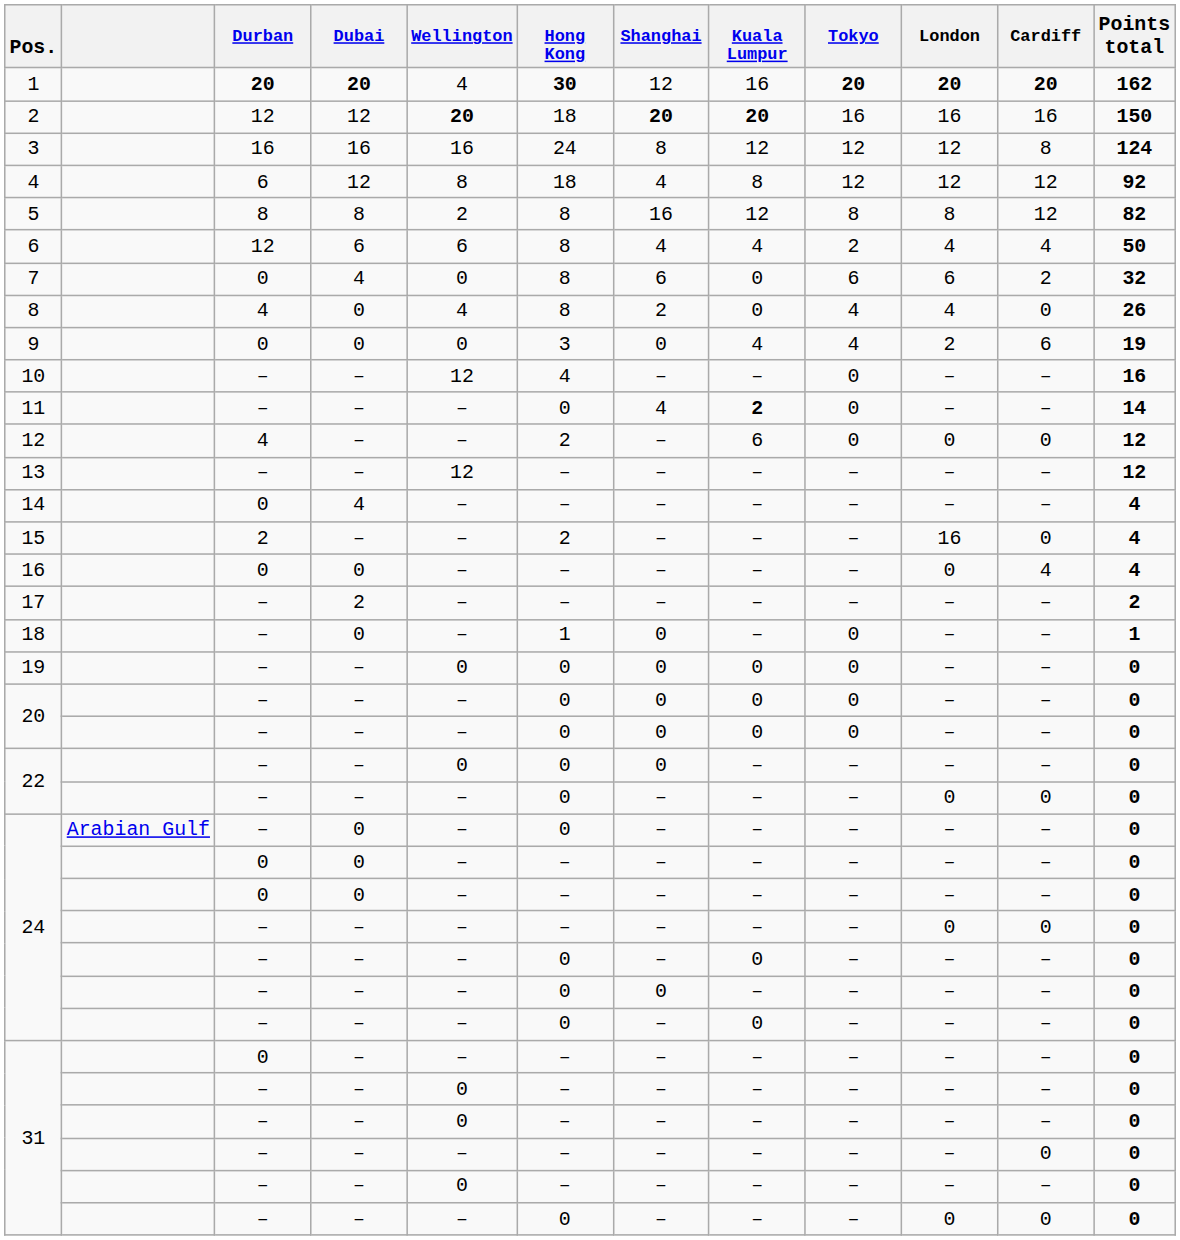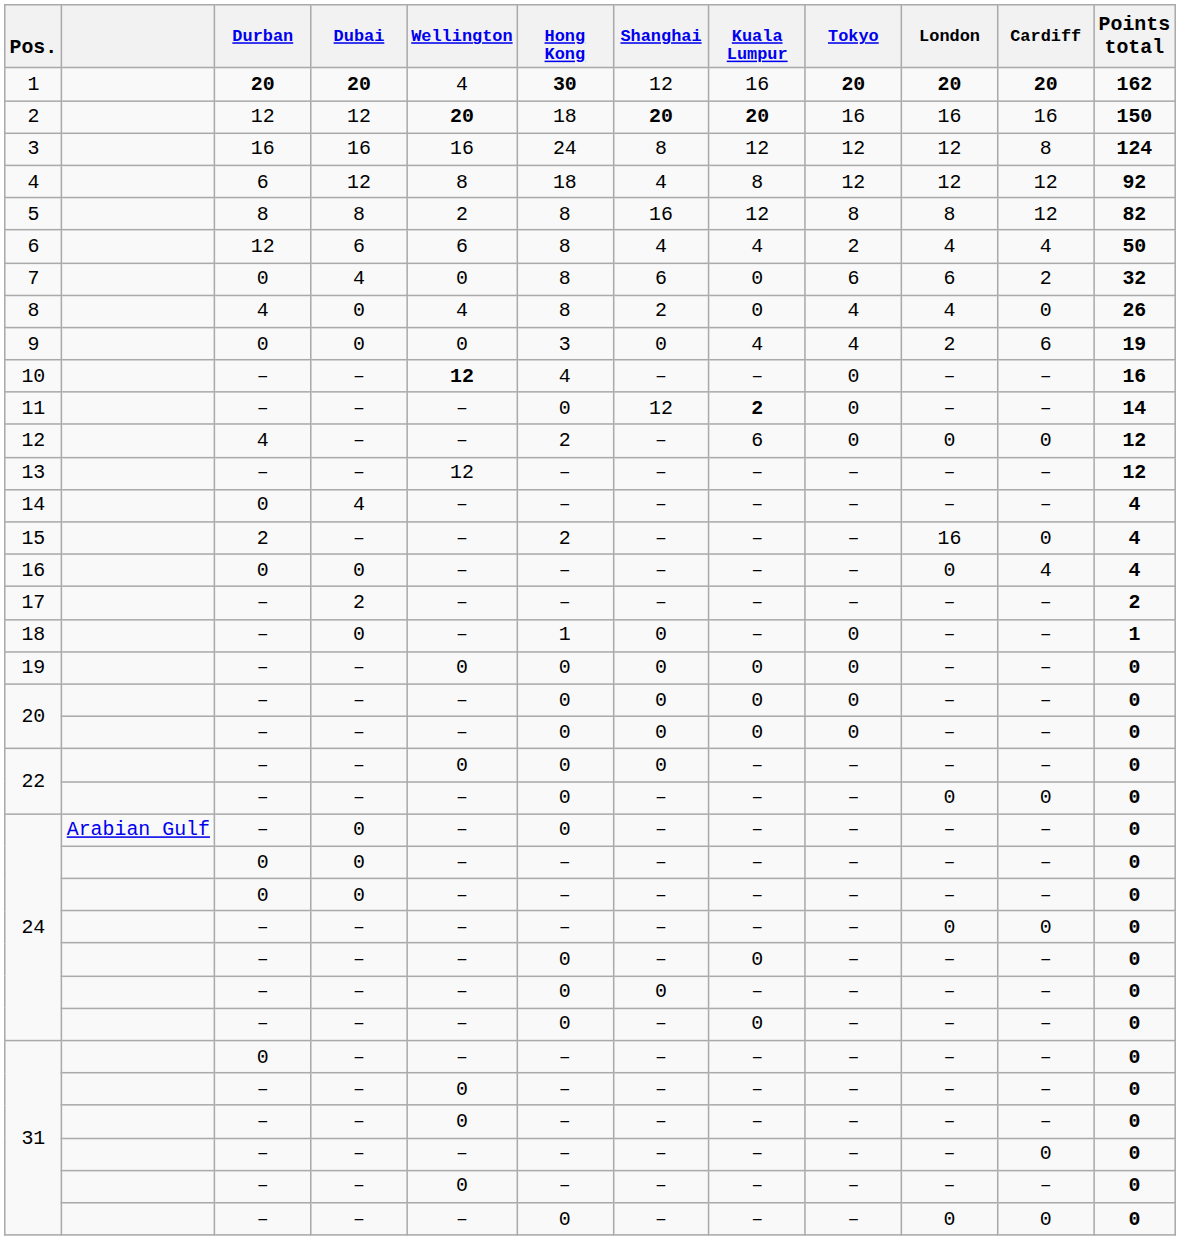(462, 376) normal -> (462, 376) bold
(661, 408) 4 -> (661, 408) 12
